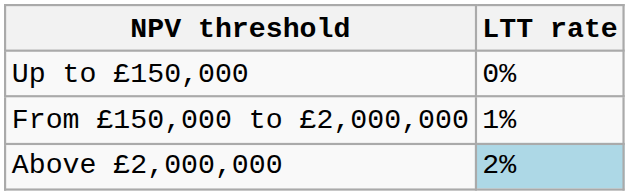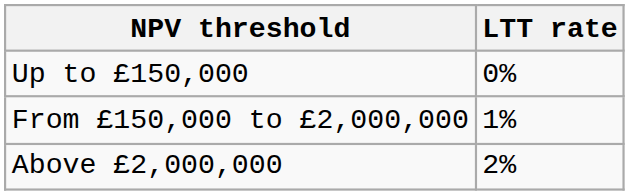(499, 166) lightblue background -> (499, 166) no background
